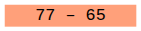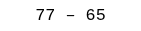(71, 16) lightsalmon background -> (71, 16) no background
